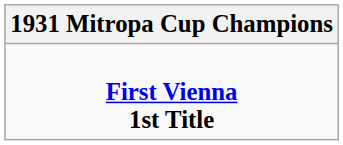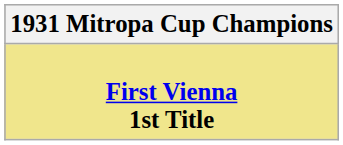(172, 105) no background -> (172, 105) khaki background
